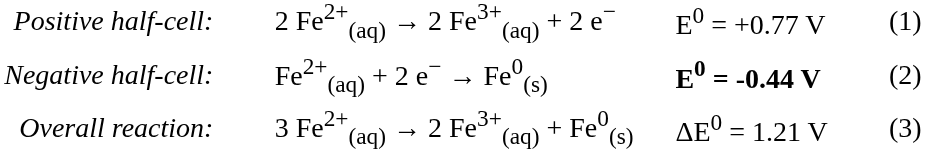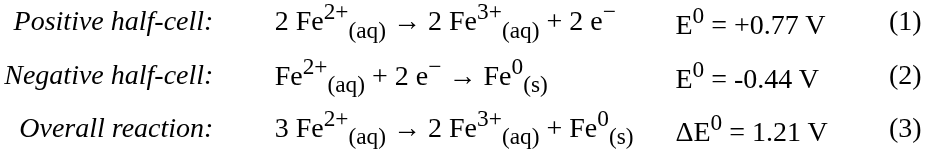(748, 74) bold -> (747, 74) normal
